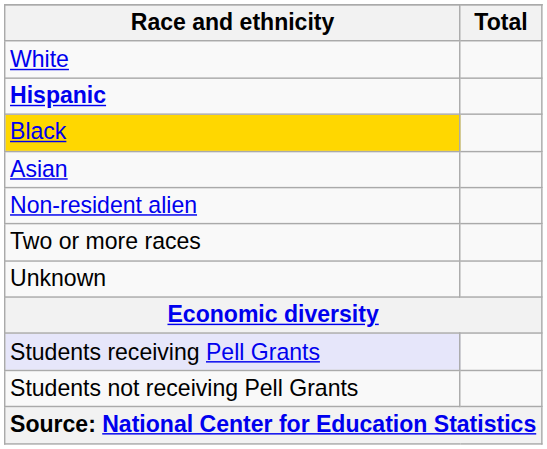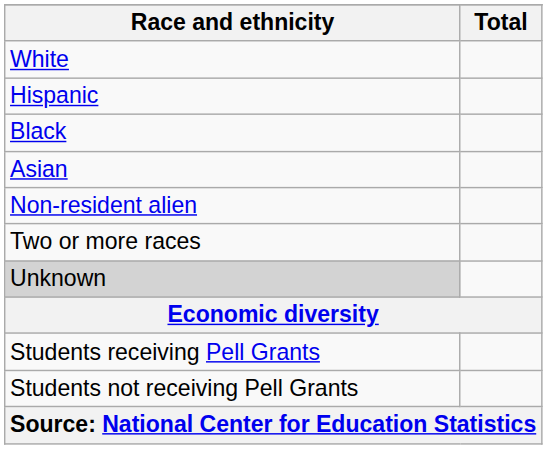(58, 95) bold -> (54, 95) normal
(38, 132) gold background -> (38, 132) no background
(58, 278) no background -> (58, 278) lightgrey background
(165, 351) lavender background -> (165, 351) no background
